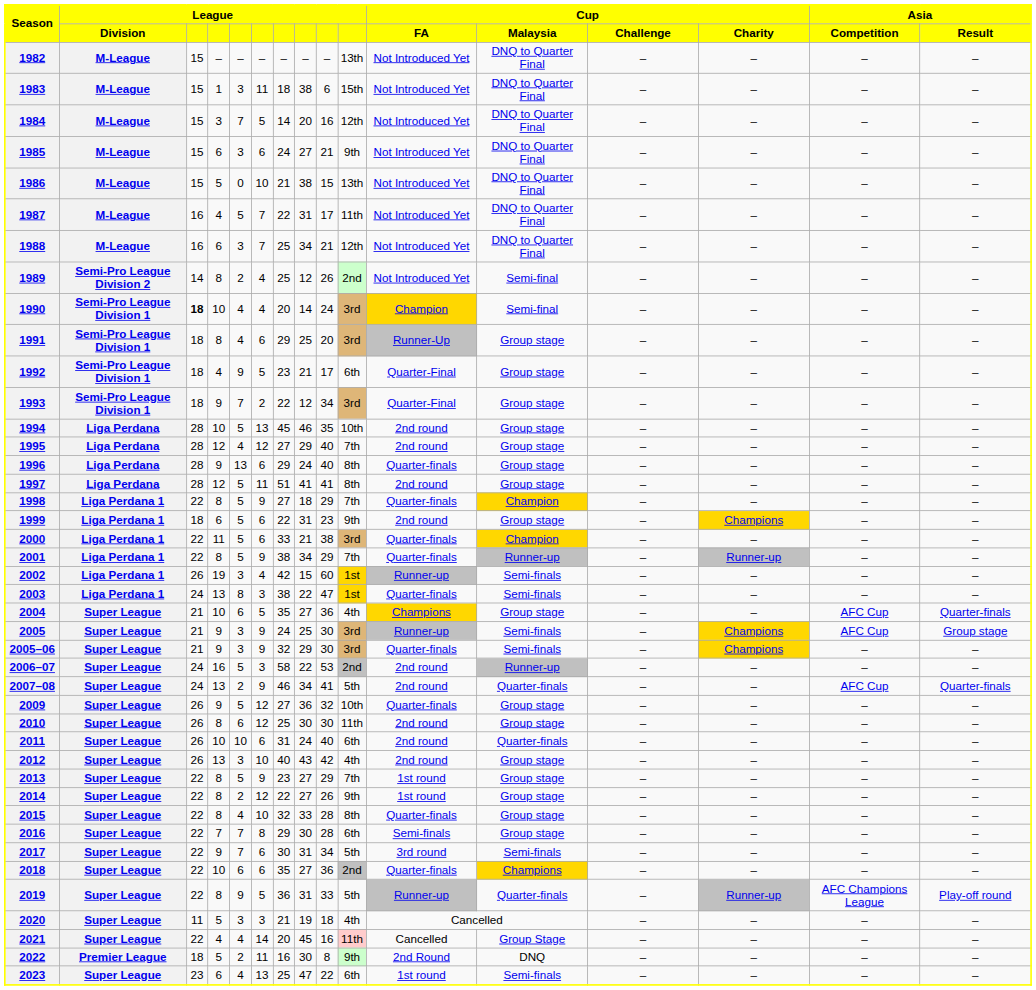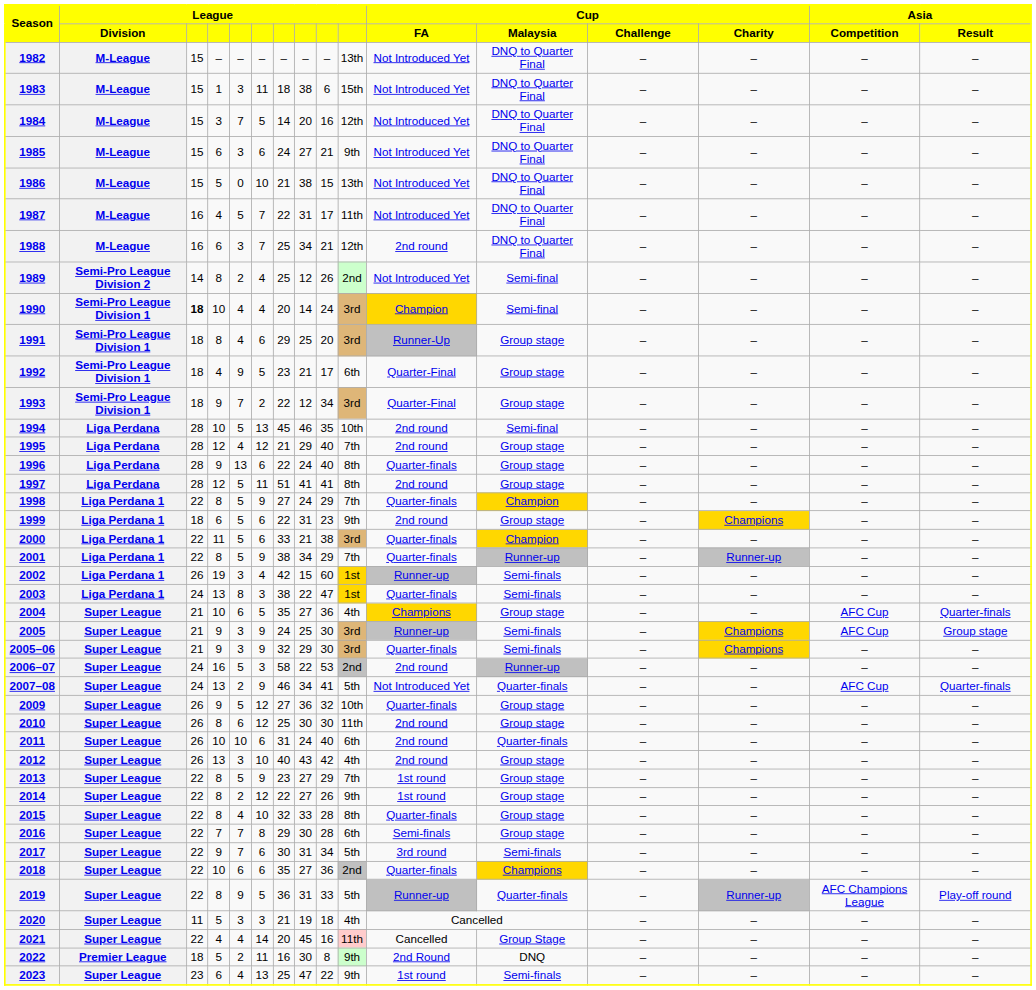(421, 246) Not Introduced Yet -> (421, 246) 2nd round
(532, 428) Group stage -> (532, 428) Semi-final
(284, 447) 27 -> (284, 447) 21
(284, 465) 29 -> (284, 465) 22
(305, 502) 18 -> (305, 502) 24
(421, 686) 2nd round -> (421, 686) Not Introduced Yet
(352, 976) 6th -> (352, 976) 9th
